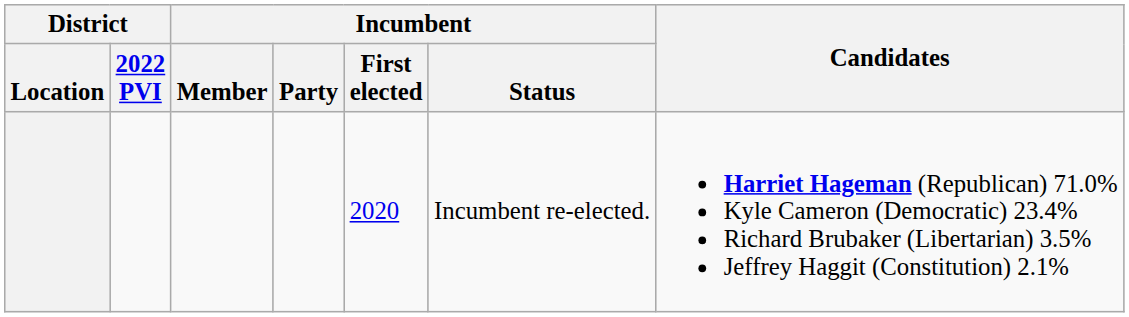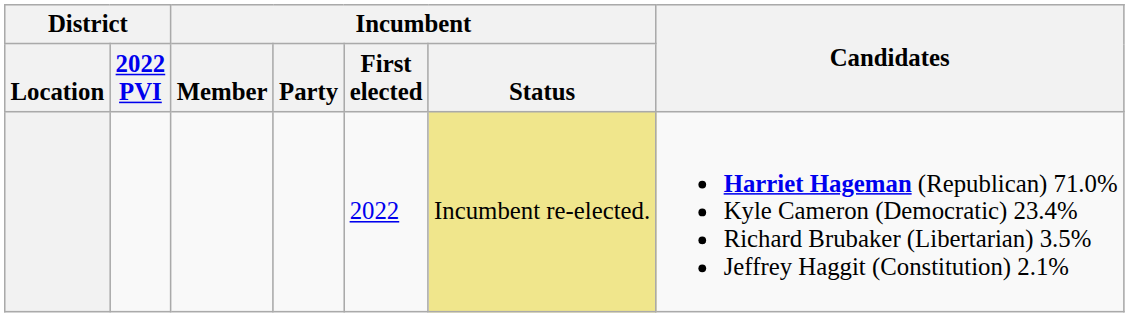(374, 211) 2020 -> (374, 211) 2022
(542, 211) no background -> (542, 211) khaki background
